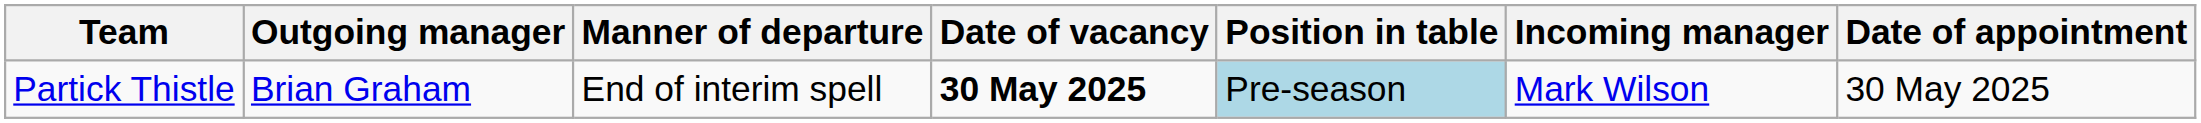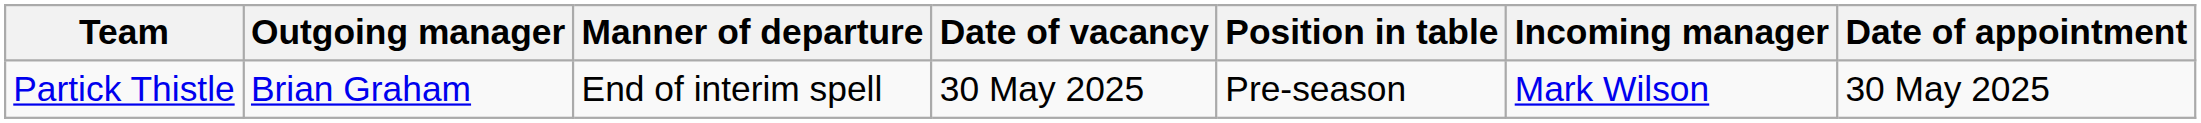(1043, 88) bold -> (1042, 88) normal
(1316, 88) lightblue background -> (1316, 88) no background
